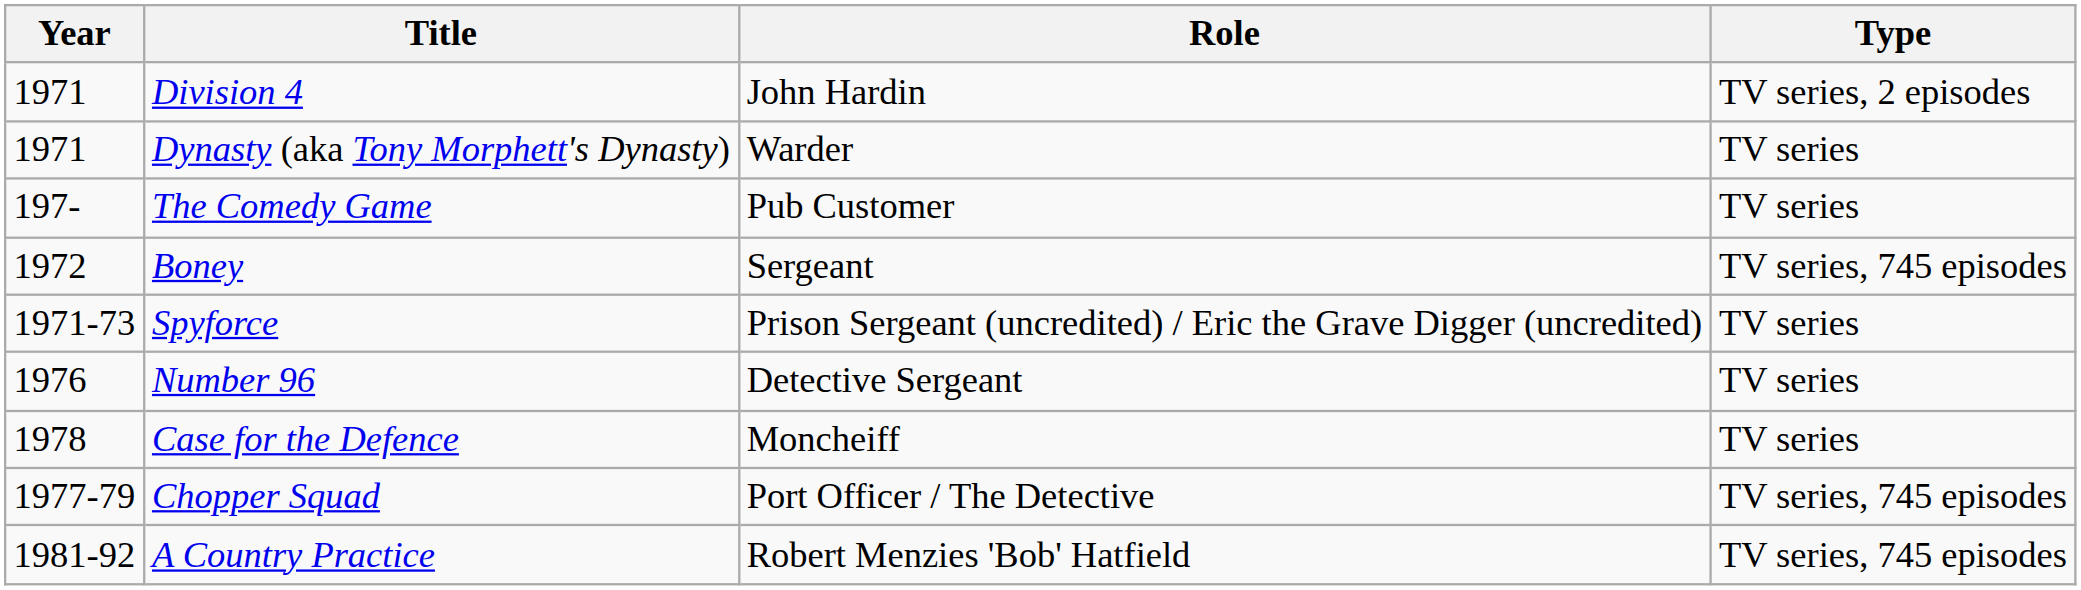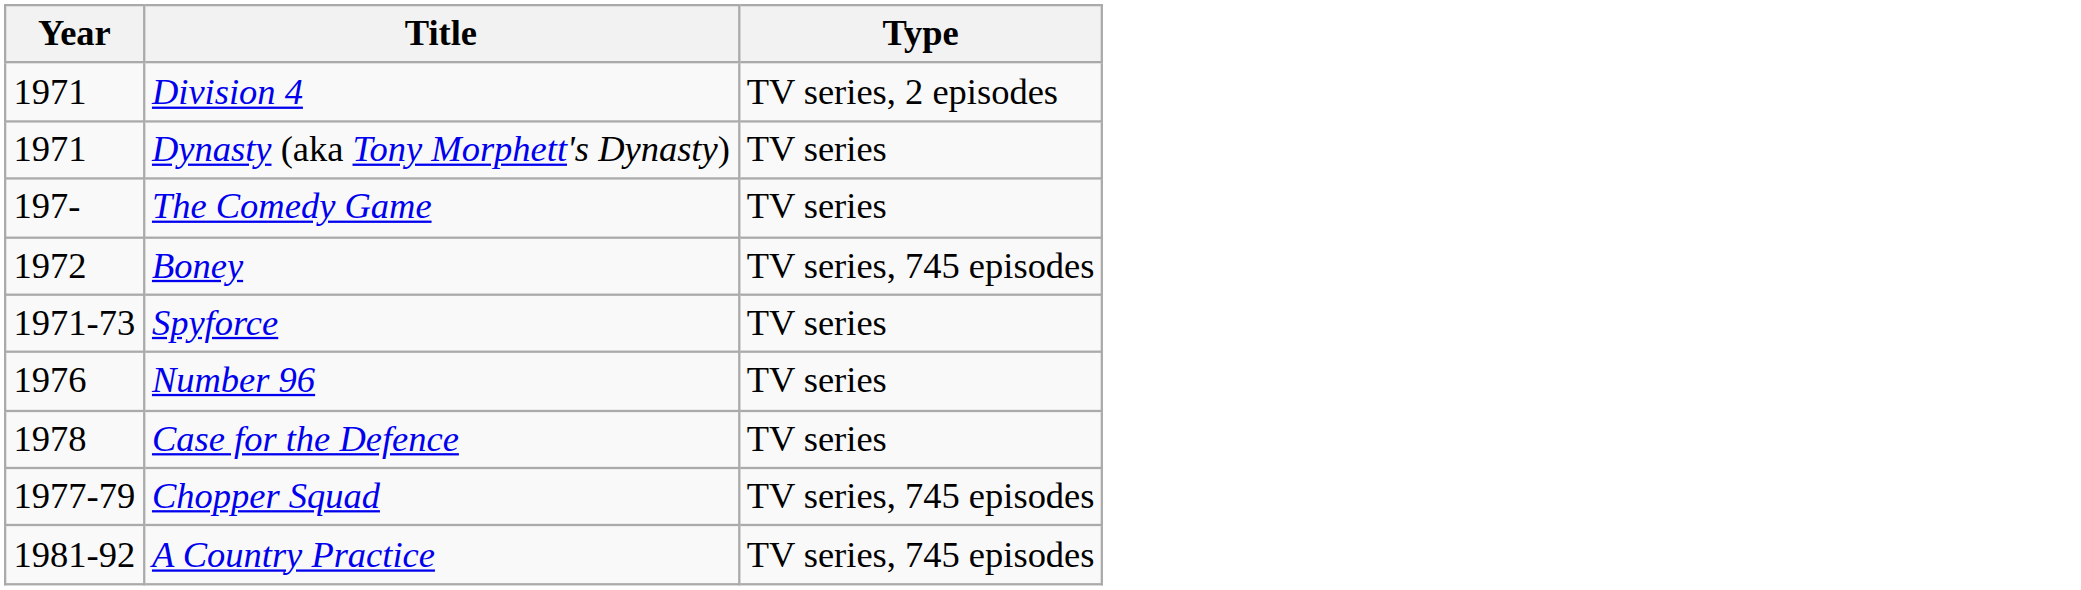- column: (1224, 33)
